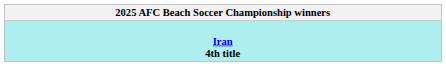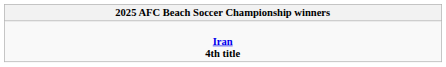(223, 47) paleturquoise background -> (223, 47) no background
